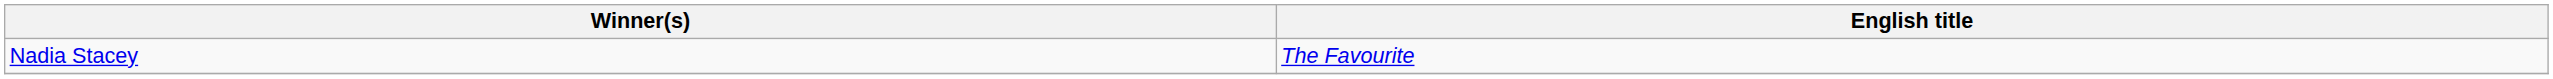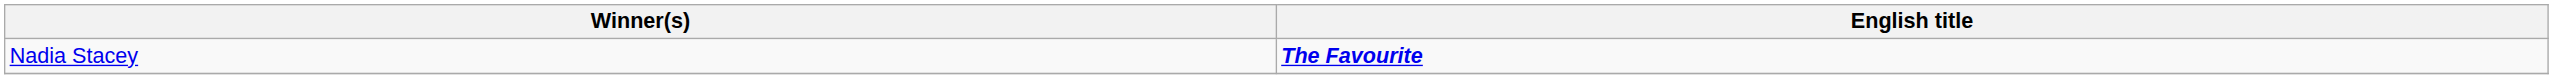(1348, 55) normal -> (1352, 55) bold
